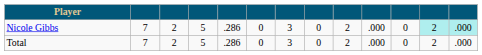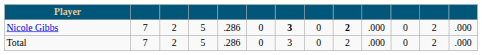(290, 27) normal -> (290, 27) bold
(348, 27) normal -> (348, 27) bold
(434, 27) paleturquoise background -> (434, 27) no background
(463, 27) paleturquoise background -> (463, 27) no background
